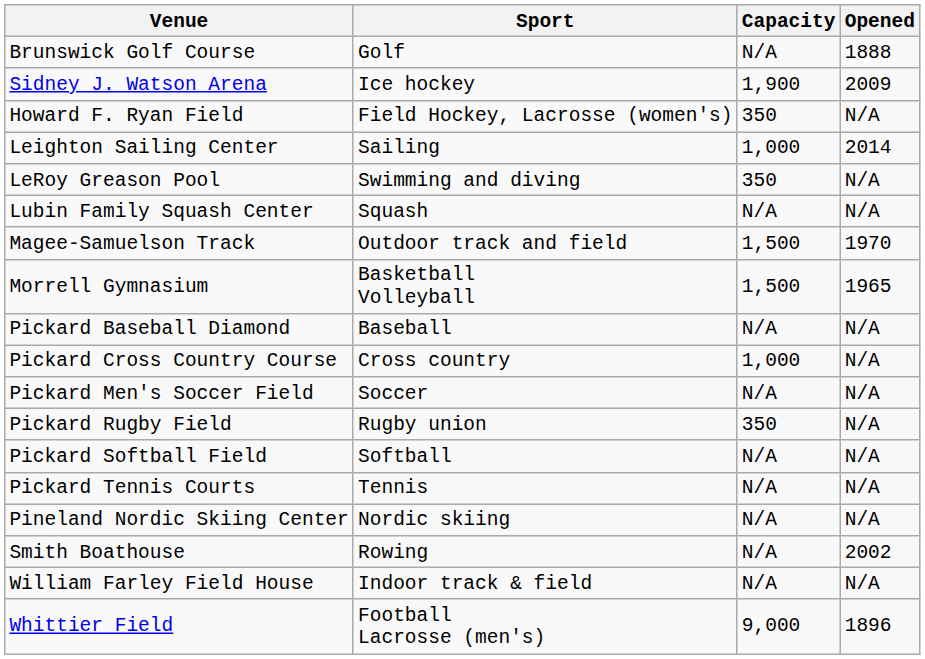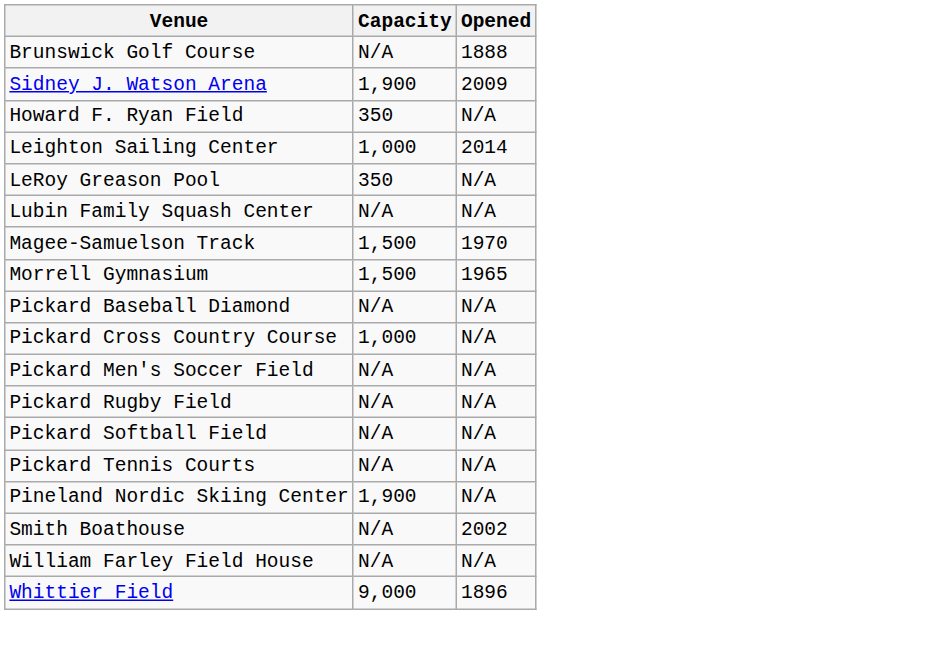- column: (545, 21)
(759, 425) 350 -> (376, 402) N/A
(759, 520) N/A -> (387, 497) 1,900
